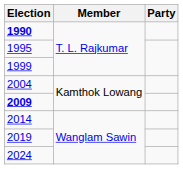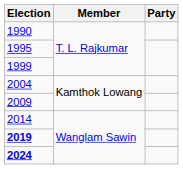(19, 31) bold -> (19, 31) normal
(19, 102) bold -> (19, 102) normal
(19, 137) normal -> (19, 137) bold
(19, 155) normal -> (19, 155) bold
